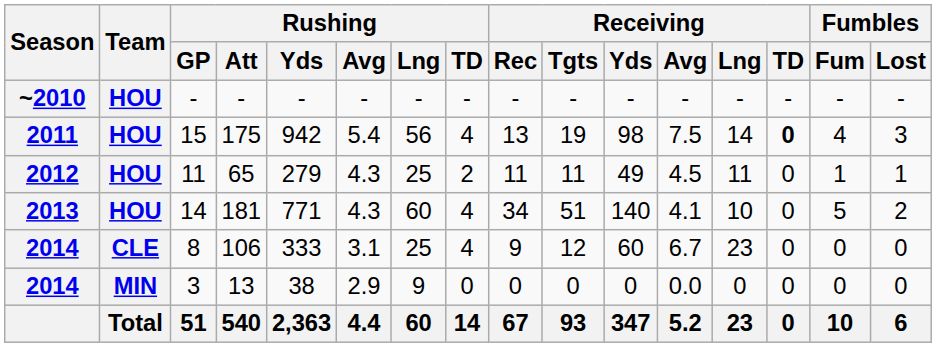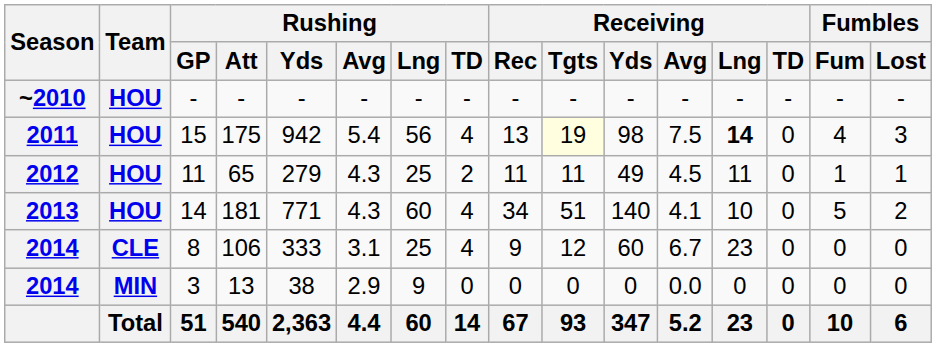(573, 135) no background -> (573, 135) lightyellow background
(740, 135) normal -> (740, 135) bold
(788, 135) bold -> (788, 135) normal
